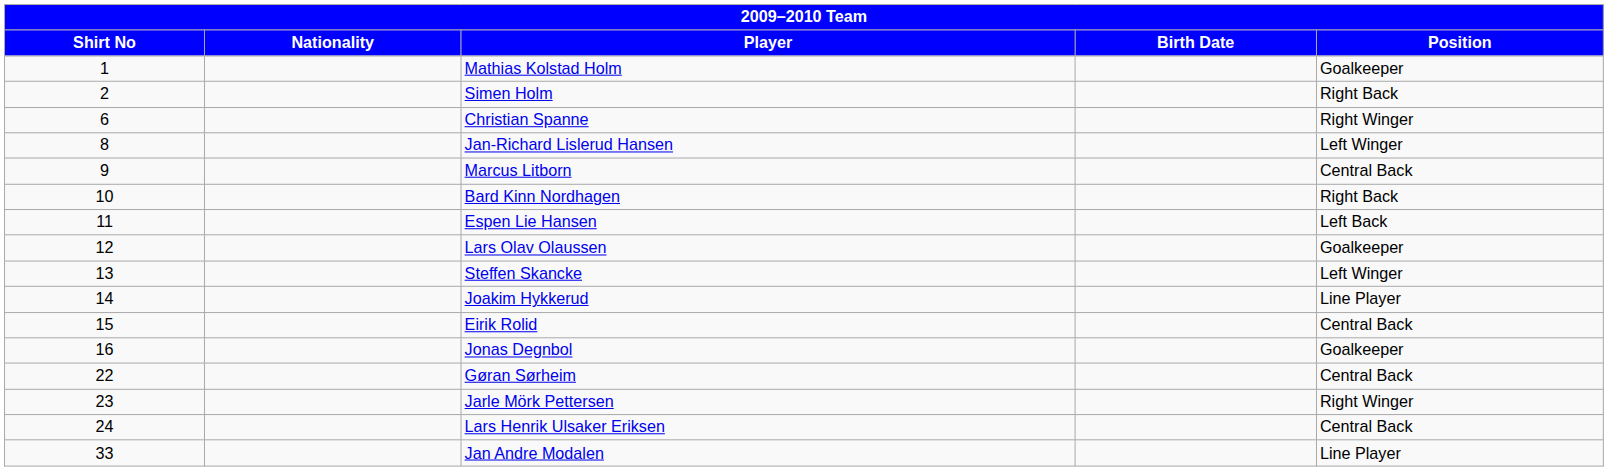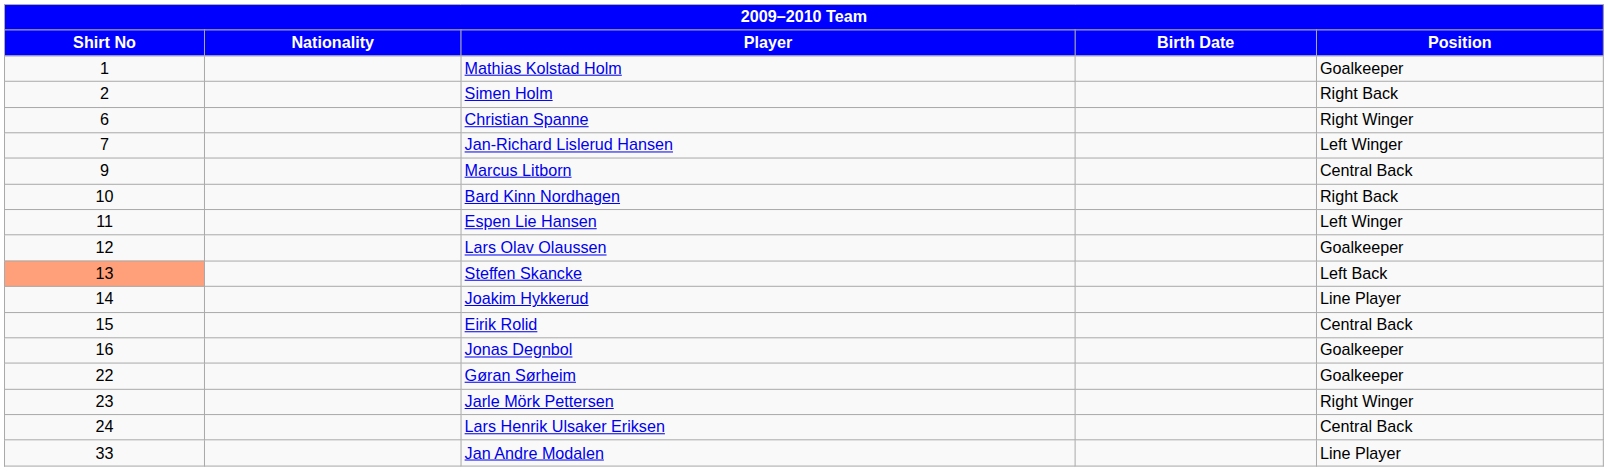(105, 145) 8 -> (105, 145) 7
(1354, 222) Left Back -> (1361, 222) Left Winger
(105, 273) no background -> (105, 273) lightsalmon background
(1361, 273) Left Winger -> (1354, 273) Left Back
(1366, 376) Central Back -> (1362, 376) Goalkeeper
